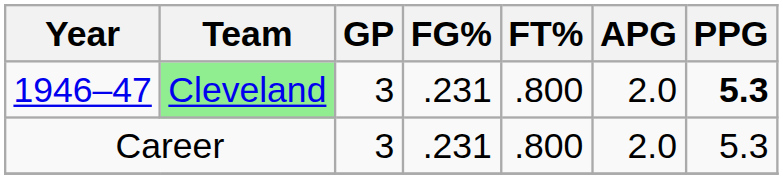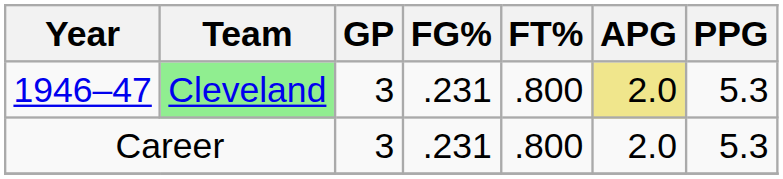(652, 90) no background -> (652, 90) khaki background
(744, 90) bold -> (744, 90) normal
